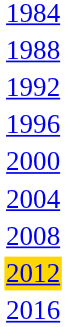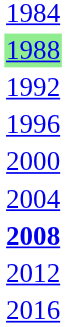(33, 50) no background -> (33, 50) lightgreen background
(33, 236) normal -> (33, 236) bold
(33, 273) gold background -> (33, 273) no background
